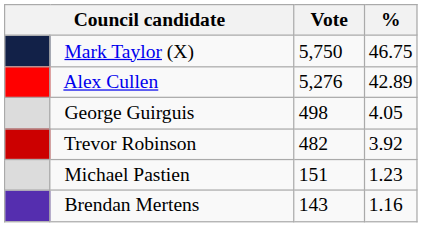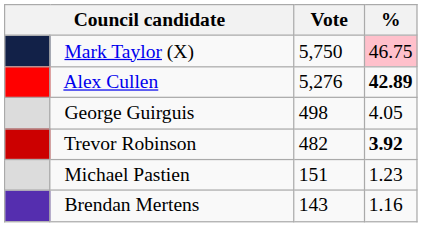(391, 50) no background -> (391, 50) pink background
(391, 81) normal -> (391, 81) bold
(386, 143) normal -> (386, 143) bold
